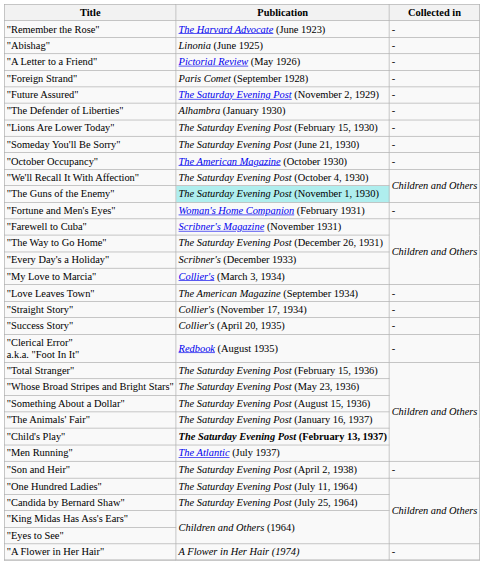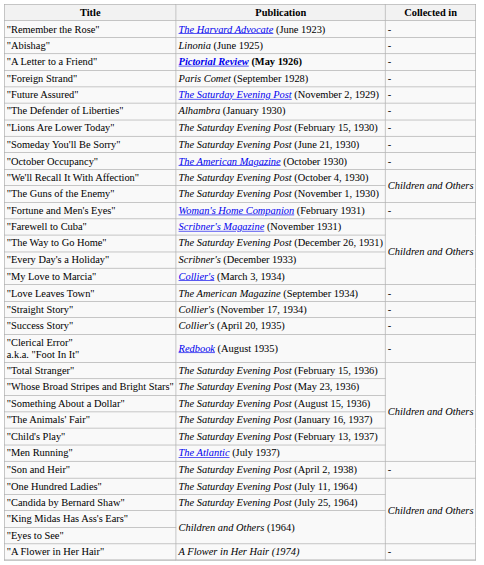(239, 62) normal -> (240, 62) bold
(279, 194) paleturquoise background -> (279, 194) no background
(283, 436) bold -> (278, 436) normal
